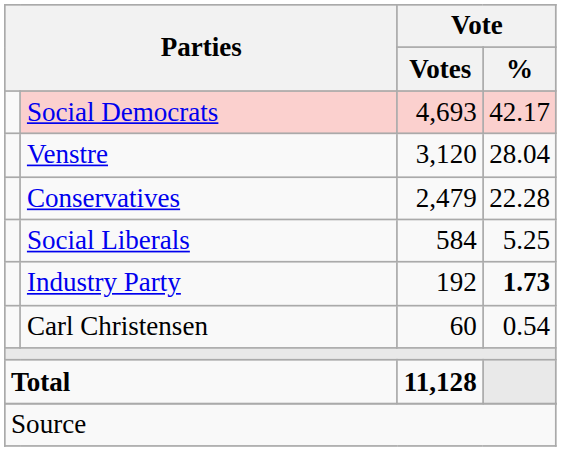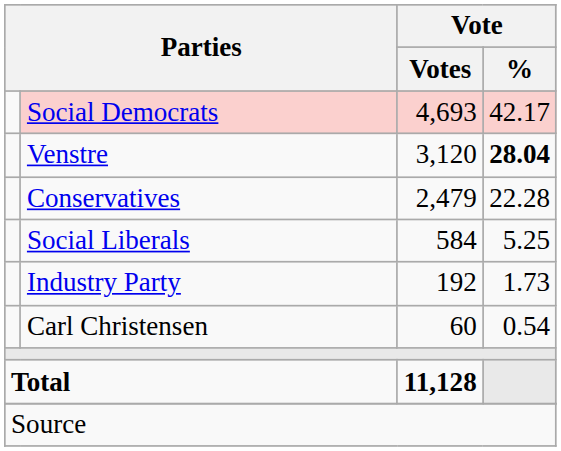(520, 154) normal -> (520, 154) bold
(526, 283) bold -> (526, 283) normal
